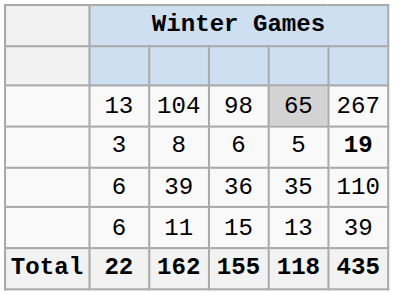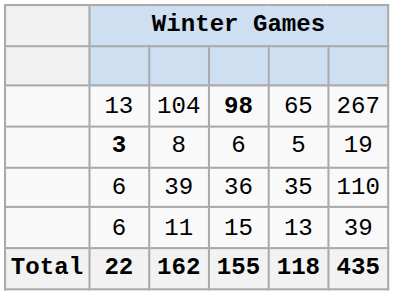(239, 106) normal -> (239, 106) bold
(298, 106) lightgrey background -> (298, 106) no background
(119, 147) normal -> (119, 147) bold
(358, 147) bold -> (358, 147) normal
